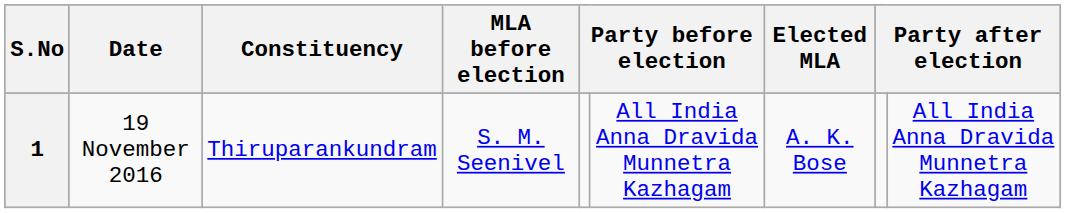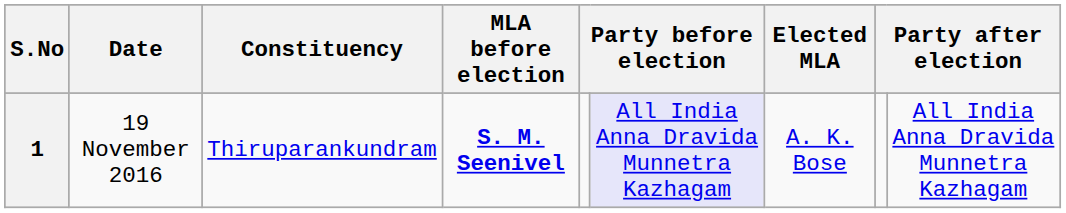(511, 151) normal -> (511, 151) bold
(677, 151) no background -> (677, 151) lavender background
